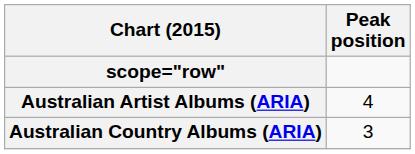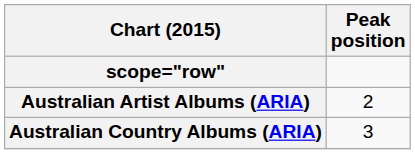(368, 102) 4 -> (368, 102) 2
